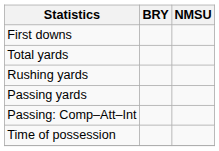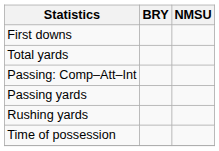rows swapped: (48, 75) <-> (72, 115)
